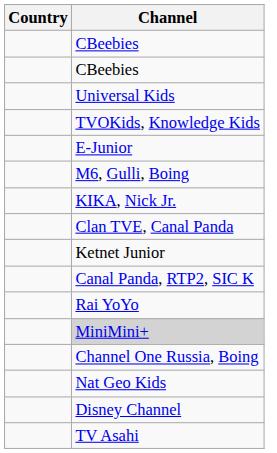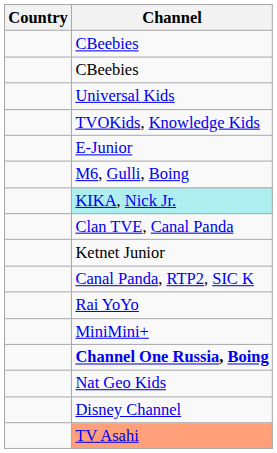(126, 200) no background -> (126, 200) paleturquoise background
(112, 331) lightgrey background -> (112, 331) no background
(167, 357) normal -> (172, 357) bold
(107, 435) no background -> (107, 435) lightsalmon background
